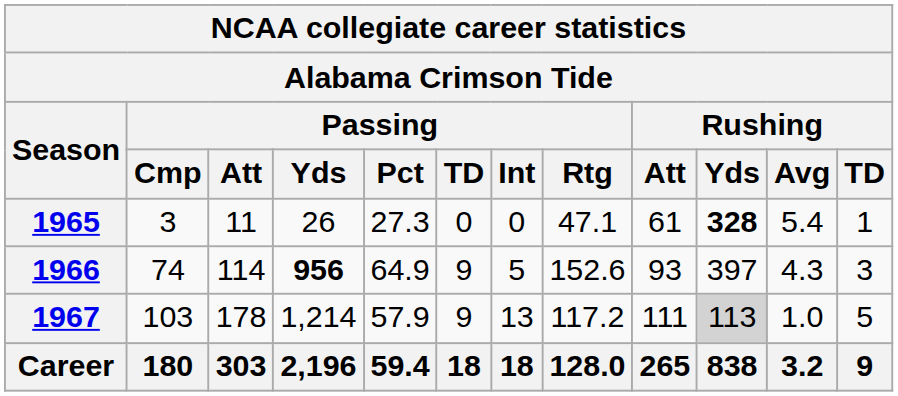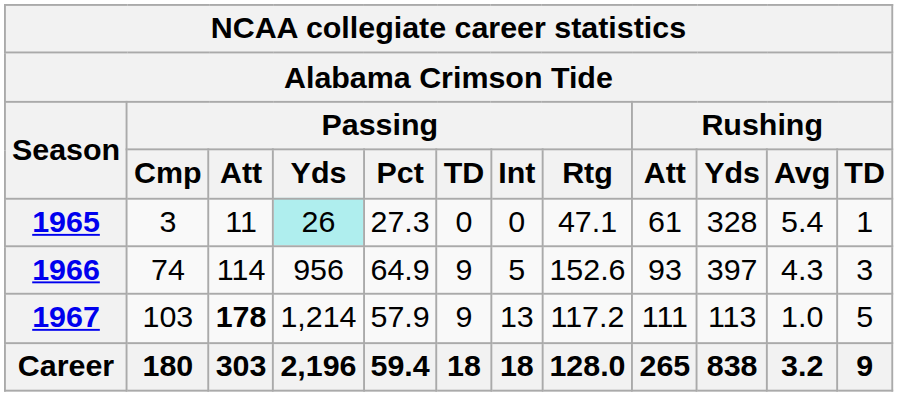(318, 221) no background -> (318, 221) paleturquoise background
(732, 221) bold -> (732, 221) normal
(318, 269) bold -> (318, 269) normal
(241, 317) normal -> (241, 317) bold
(732, 317) lightgrey background -> (732, 317) no background
